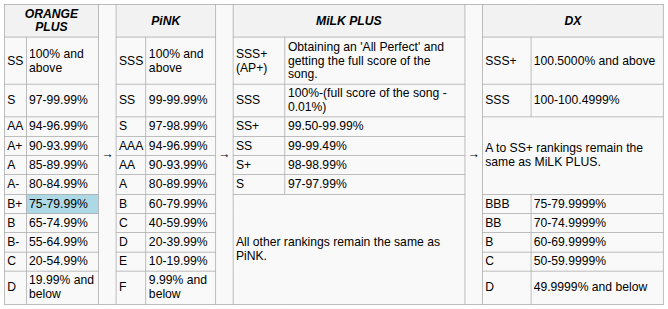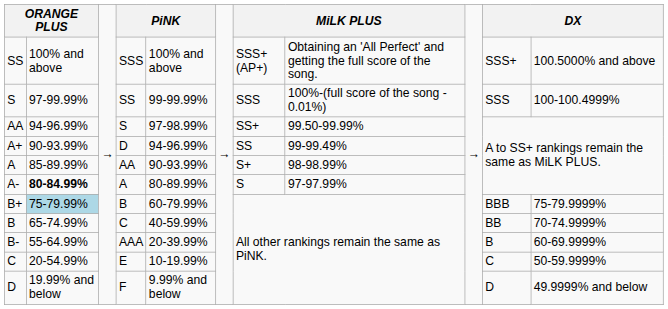(131, 146) AAA -> (123, 146) D
(58, 184) normal -> (58, 184) bold
(123, 242) D -> (131, 242) AAA
